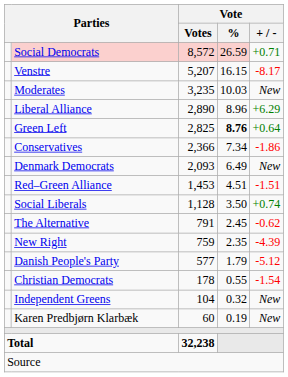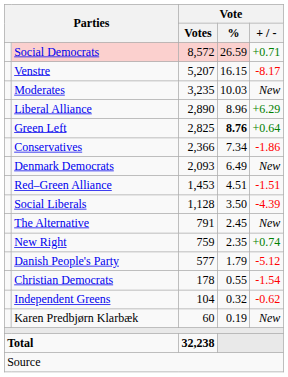(266, 204) +0.74 -> (268, 204) -4.39
(268, 223) -0.62 -> (270, 223) New
(268, 242) -4.39 -> (266, 242) +0.74
(270, 299) New -> (268, 299) -0.62
